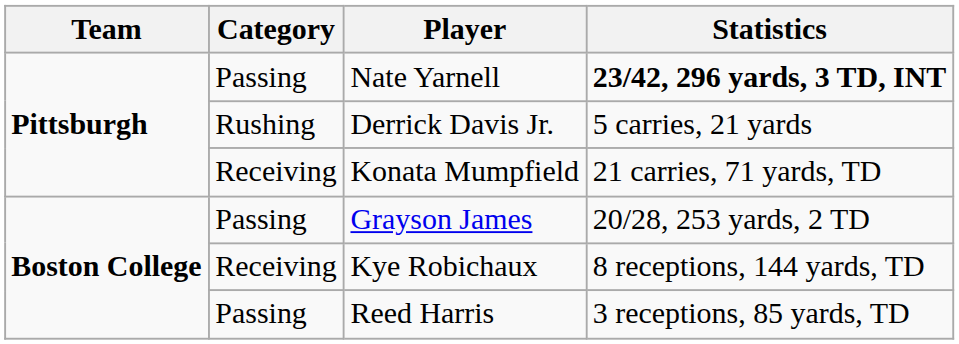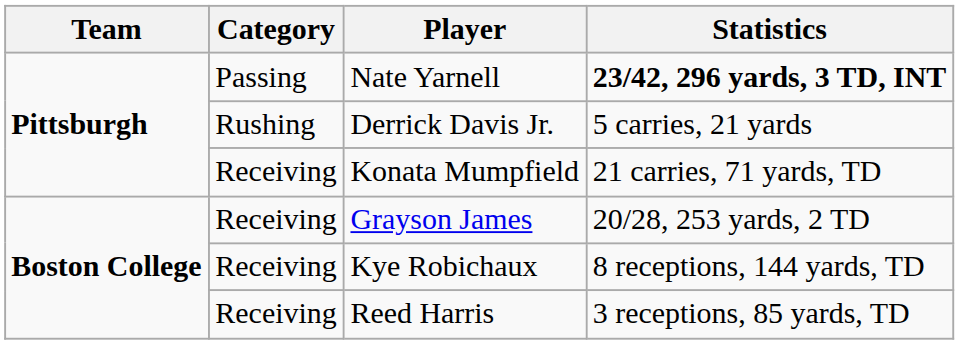(261, 218) Passing -> (276, 218) Receiving
(261, 313) Passing -> (276, 313) Receiving
